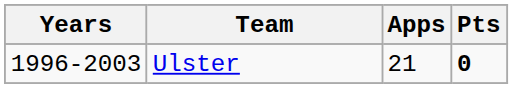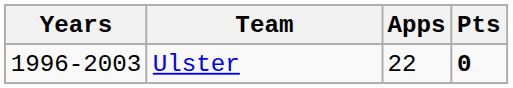(402, 64) 21 -> (402, 64) 22
